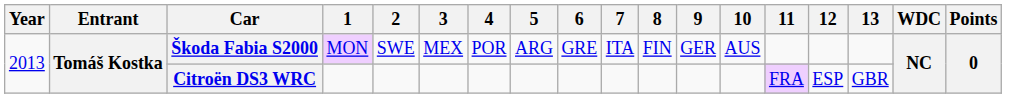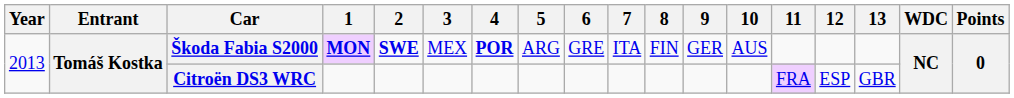(347, 48) normal -> (348, 48) bold
(396, 48) normal -> (399, 48) bold
(489, 48) normal -> (495, 48) bold
